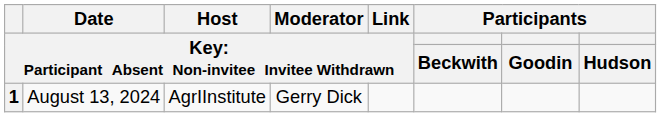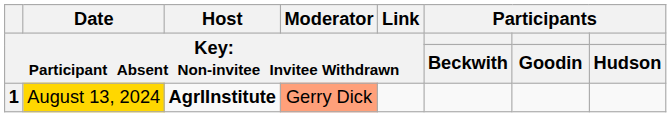(94, 97) no background -> (94, 97) gold background
(217, 97) normal -> (222, 97) bold
(319, 97) no background -> (329, 97) lightsalmon background
